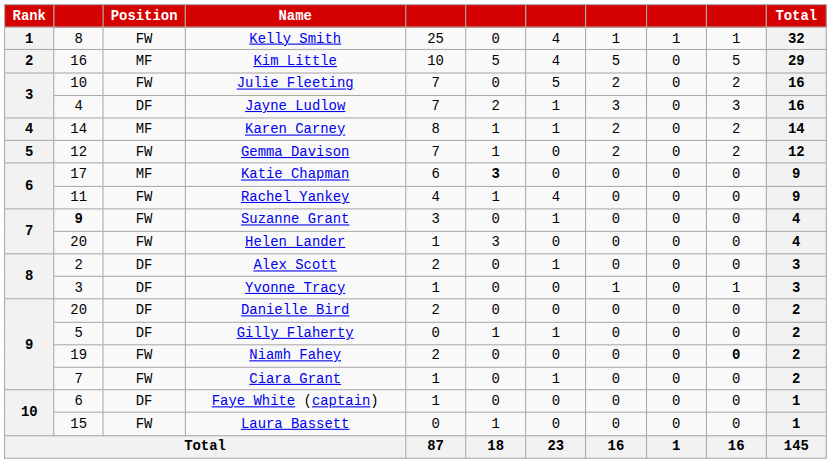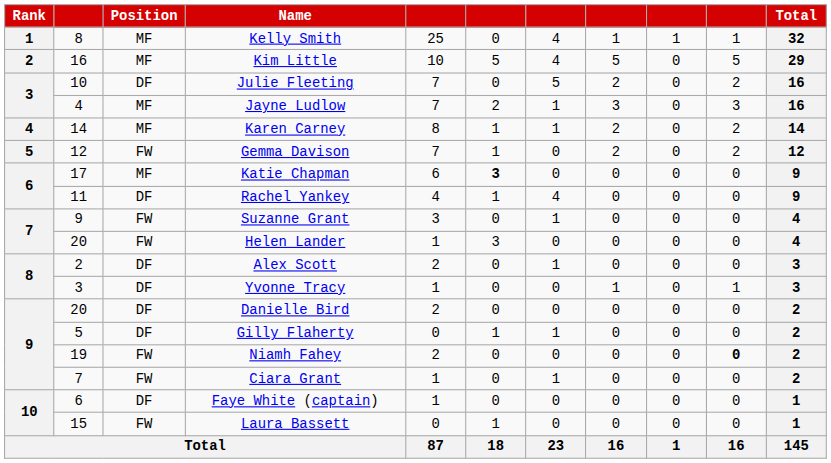(144, 39) FW -> (144, 39) MF
(144, 84) FW -> (144, 84) DF
(144, 107) DF -> (144, 107) MF
(144, 197) FW -> (144, 197) DF
(79, 220) bold -> (79, 220) normal
